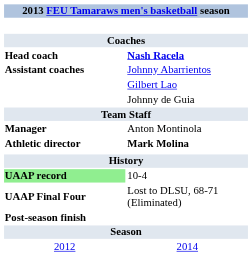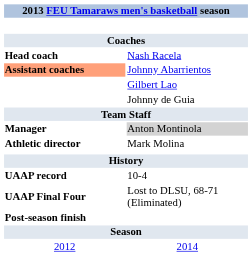(156, 55) bold -> (154, 55) normal
(44, 70) no background -> (44, 70) lightsalmon background
(164, 129) no background -> (164, 129) lightgrey background
(158, 143) bold -> (156, 143) normal
(36, 176) lightgreen background -> (36, 176) no background
